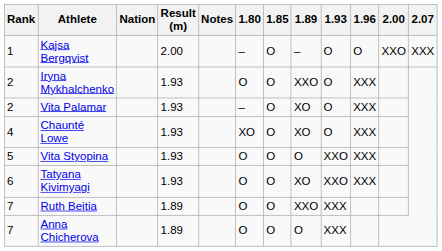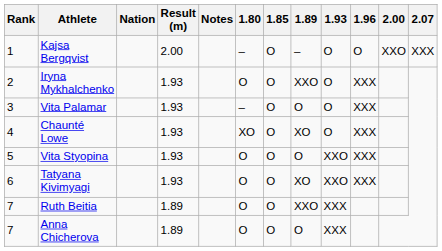(10, 107) 2 -> (10, 107) 3
(302, 107) XO -> (298, 107) O
